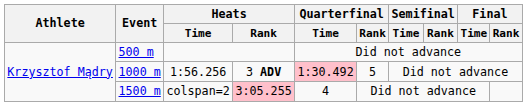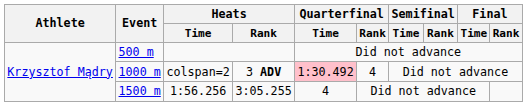(198, 72) 1:56.256 -> (198, 72) colspan=2
(373, 72) 5 -> (373, 72) 4
(198, 91) colspan=2 -> (198, 91) 1:56.256
(264, 91) pink background -> (264, 91) no background
